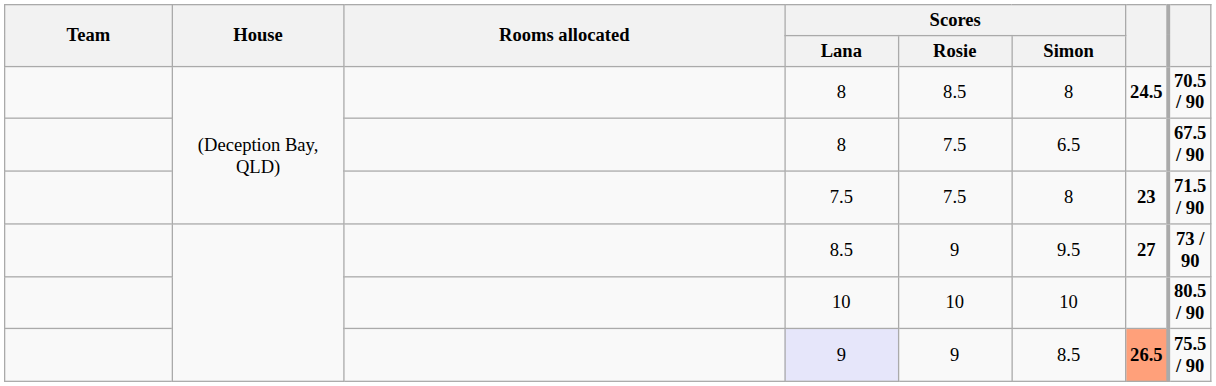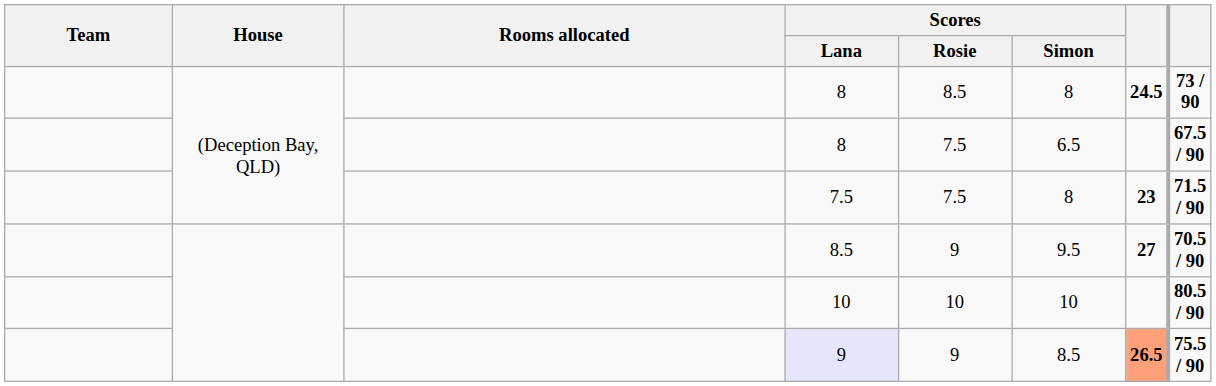(1190, 92) 70.5 / 90 -> (1190, 92) 73 / 90
(1190, 250) 73 / 90 -> (1190, 250) 70.5 / 90
